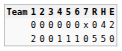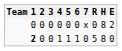(103, 25) 4 -> (103, 25) 8
(33, 38) normal -> (33, 38) bold
(103, 38) 5 -> (103, 38) 8
